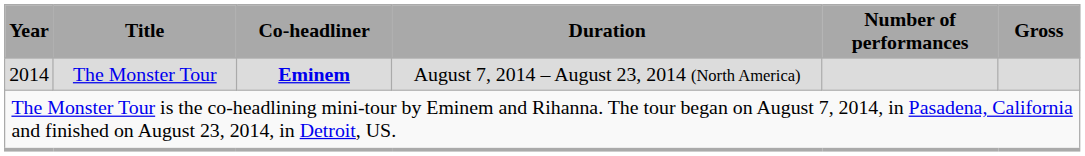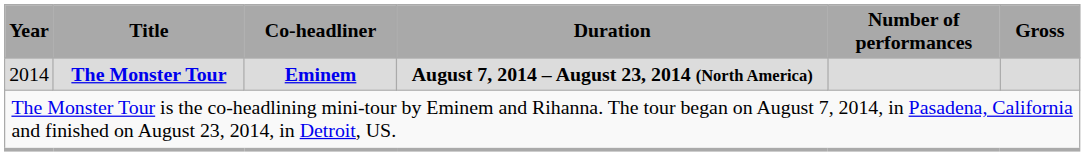(145, 74) normal -> (149, 74) bold
(607, 74) normal -> (612, 74) bold
